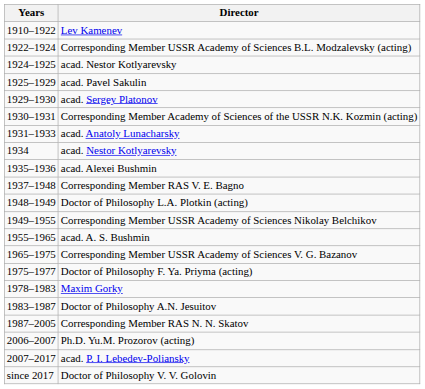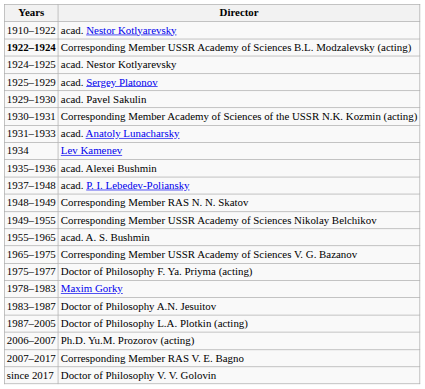(91, 30) Lev Kamenev -> (119, 30) acad. Nestor Kotlyarevsky
(31, 47) normal -> (31, 47) bold
(104, 82) acad. Pavel Sakulin -> (109, 82) acad. Sergey Platonov
(109, 99) acad. Sergey Platonov -> (104, 99) acad. Pavel Sakulin
(119, 151) acad. Nestor Kotlyarevsky -> (91, 151) Lev Kamenev
(152, 185) Corresponding Member RAS V. E. Bagno -> (125, 185) acad. P. I. Lebedev-Poliansky
(154, 202) Doctor of Philosophy L.A. Plotkin (acting) -> (155, 202) Corresponding Member RAS N. N. Skatov
(155, 323) Corresponding Member RAS N. N. Skatov -> (154, 323) Doctor of Philosophy L.A. Plotkin (acting)
(125, 358) acad. P. I. Lebedev-Poliansky -> (152, 358) Corresponding Member RAS V. E. Bagno
